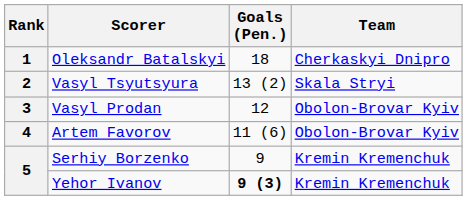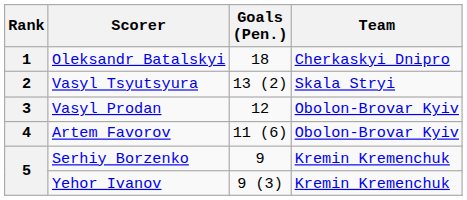(260, 183) bold -> (260, 183) normal
